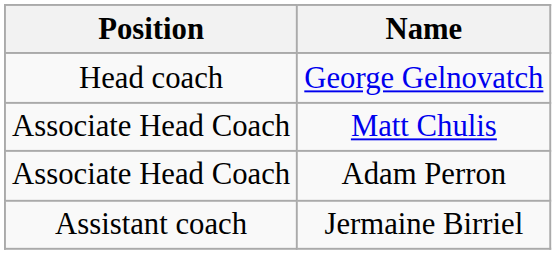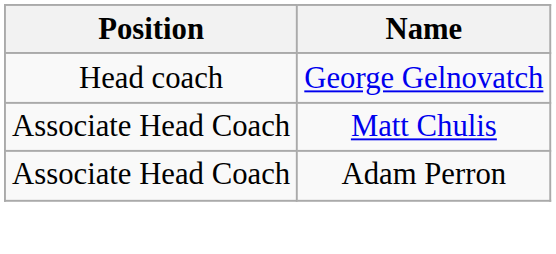- row: (424, 223)
